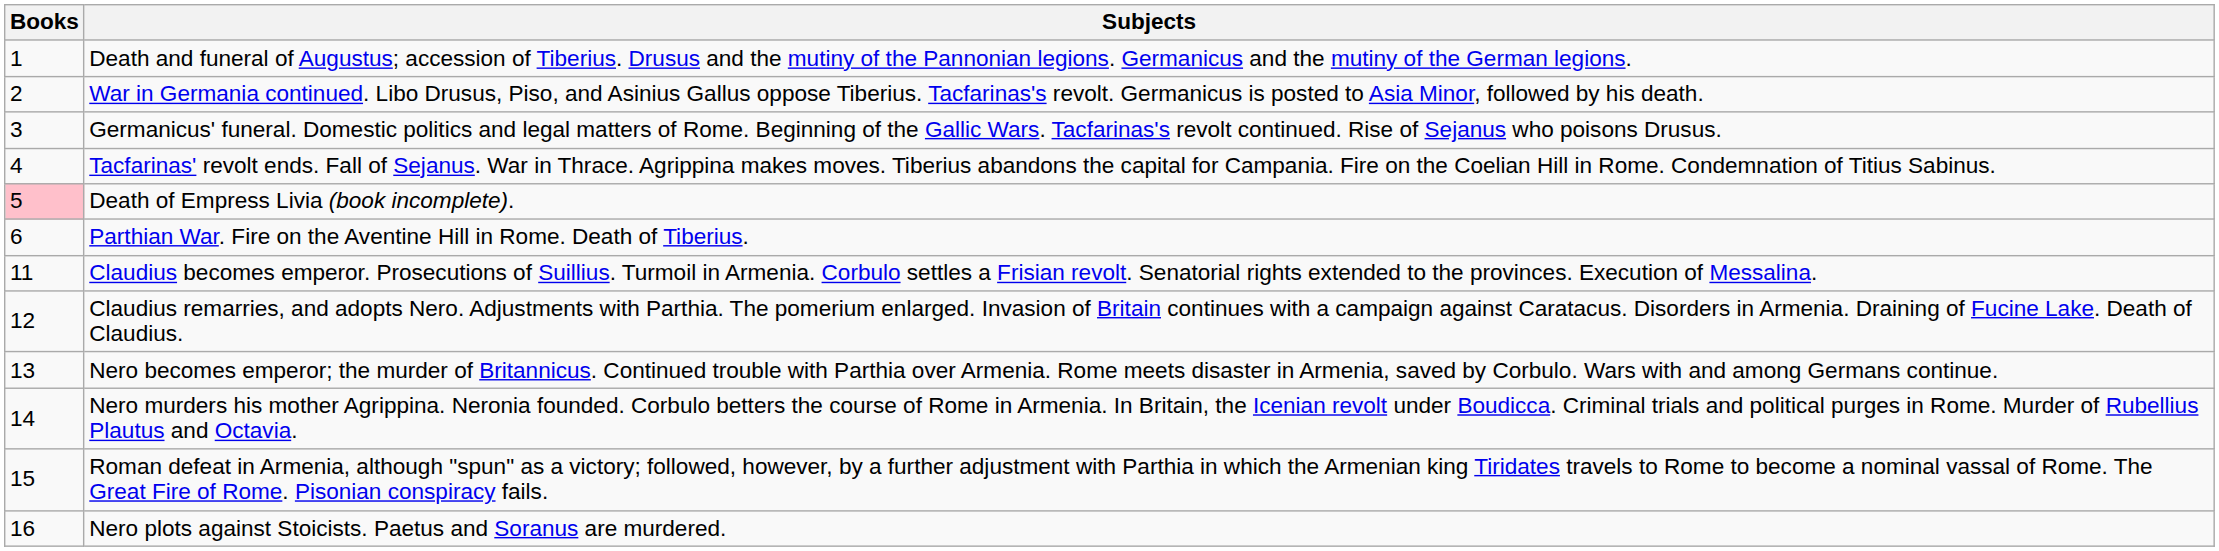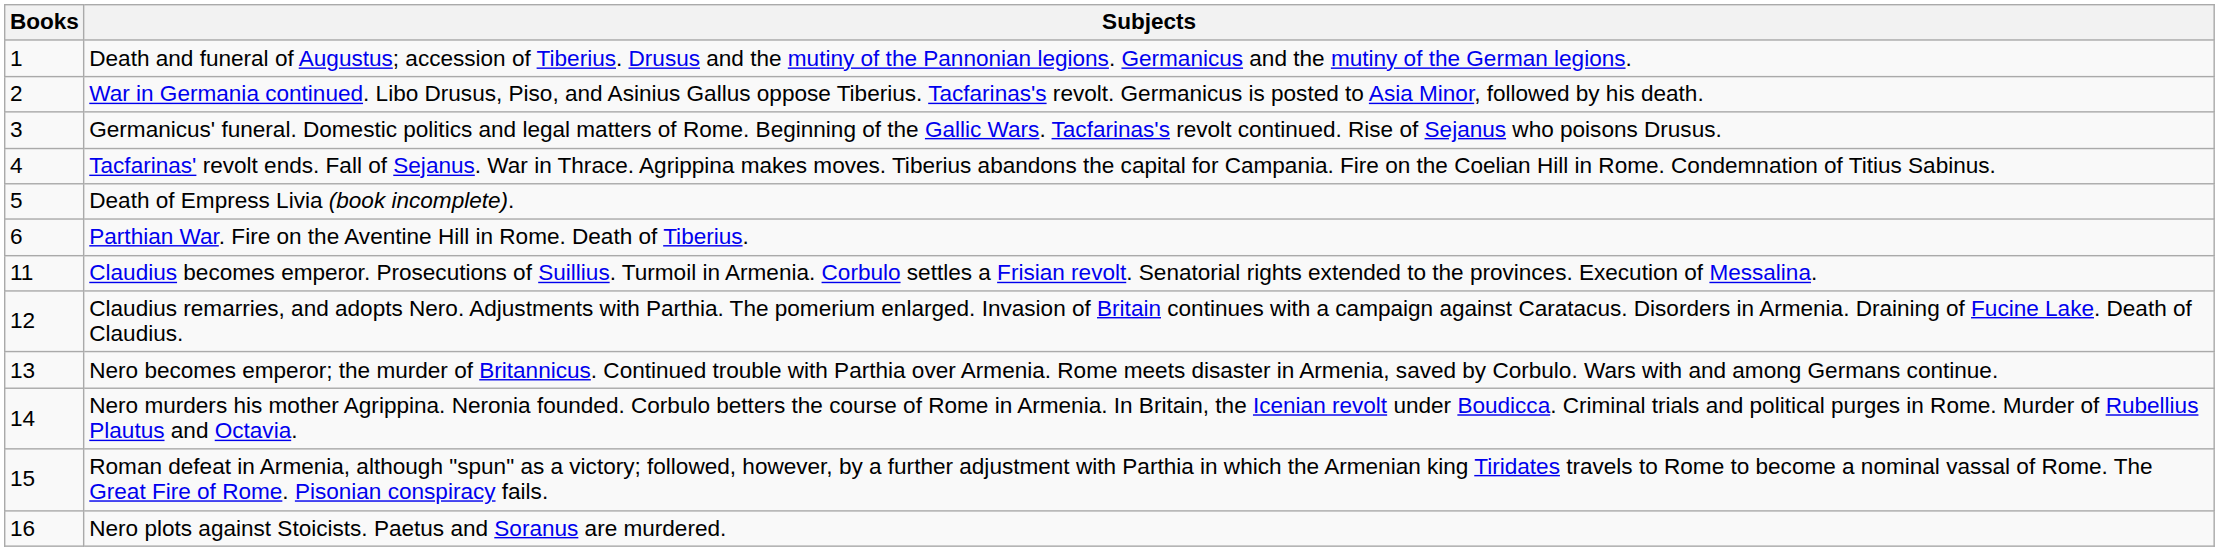(16, 201) pink background -> (16, 201) no background
